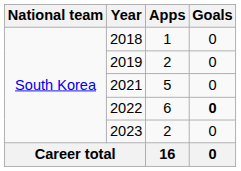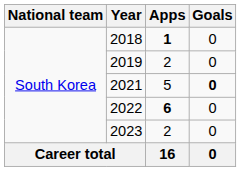(167, 39) normal -> (167, 39) bold
(212, 85) normal -> (212, 85) bold
(167, 108) normal -> (167, 108) bold
(212, 108) bold -> (212, 108) normal
